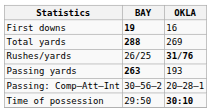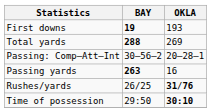(172, 27) 16 -> (174, 27) 193
rows swapped: (39, 56) <-> (63, 86)
(174, 71) 193 -> (172, 71) 16
